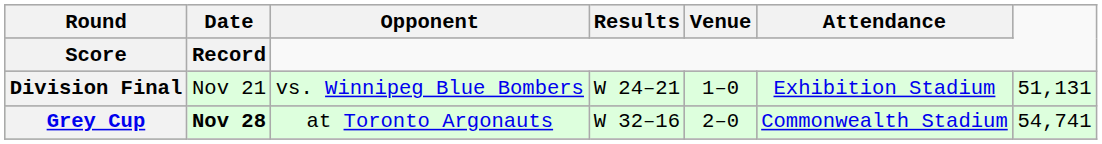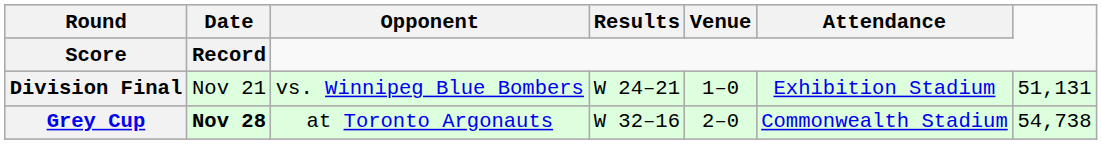(1054, 122) 54,741 -> (1054, 122) 54,738
